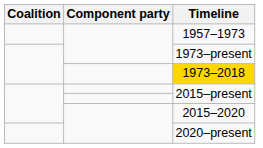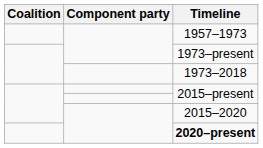(214, 73) gold background -> (215, 73) no background
(214, 133) normal -> (215, 133) bold
